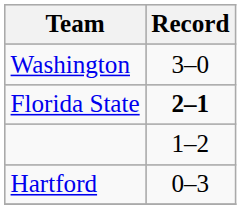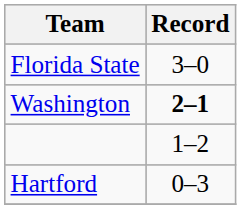(70, 64) Washington -> (75, 64) Florida State
(75, 104) Florida State -> (70, 104) Washington
